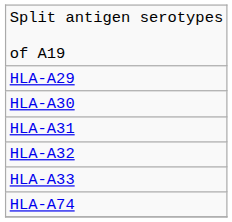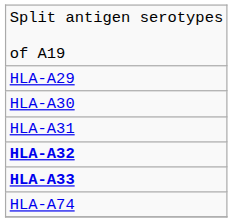(42, 154) normal -> (42, 154) bold
(42, 179) normal -> (42, 179) bold
